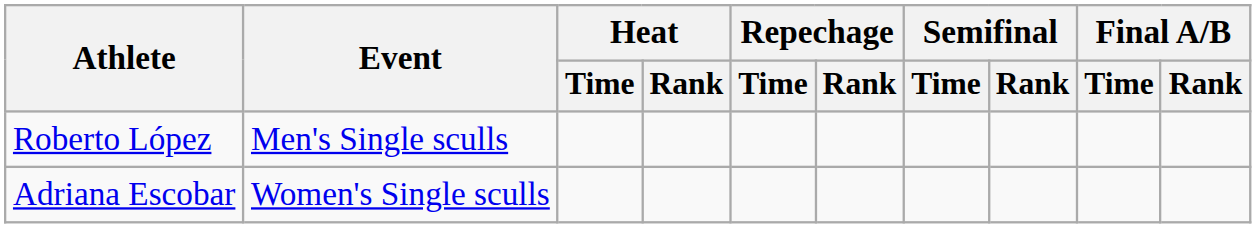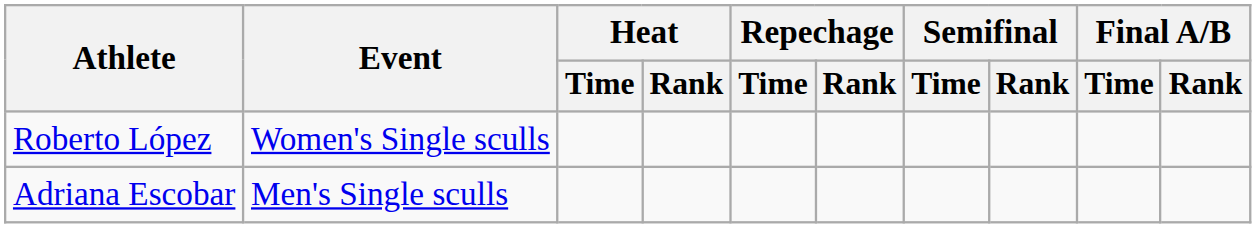(380, 139) Men's Single sculls -> (400, 139) Women's Single sculls
(400, 193) Women's Single sculls -> (380, 193) Men's Single sculls
